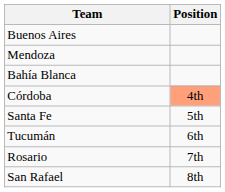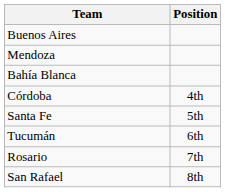(195, 95) lightsalmon background -> (195, 95) no background
